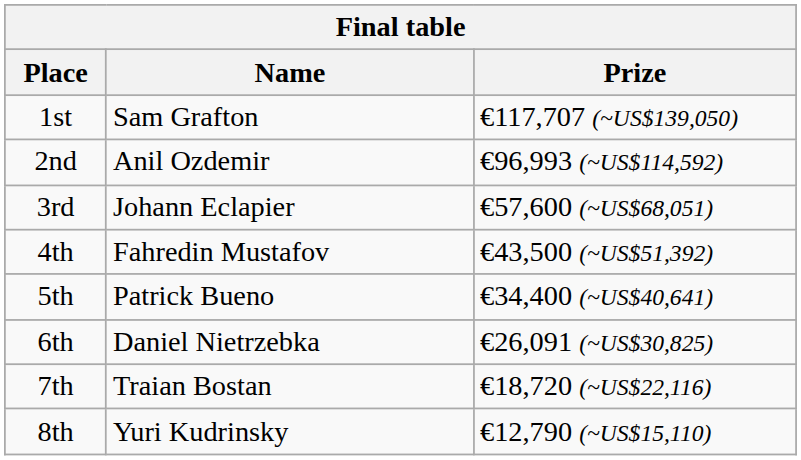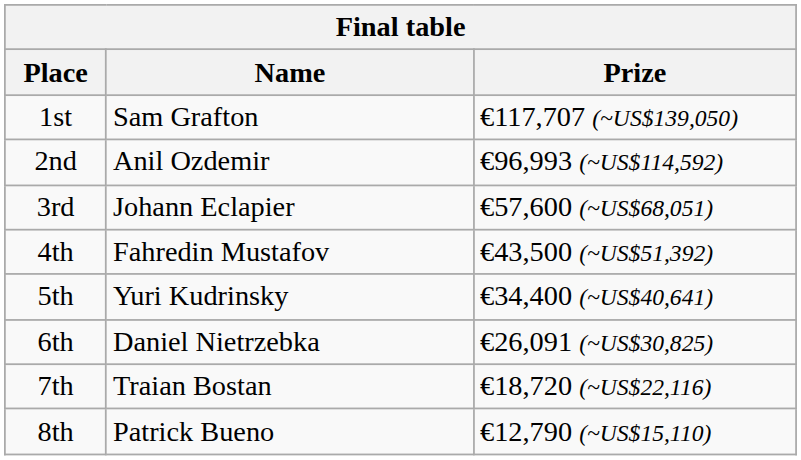(194, 296) Patrick Bueno -> (201, 296) Yuri Kudrinsky
(201, 431) Yuri Kudrinsky -> (194, 431) Patrick Bueno
